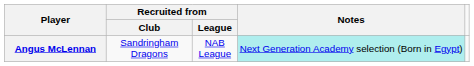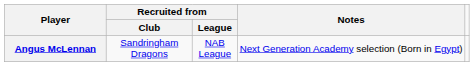(351, 48) paleturquoise background -> (351, 48) no background
